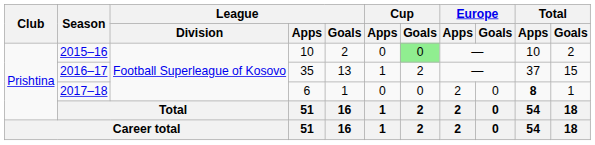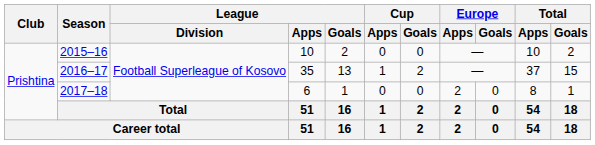(420, 52) lightgreen background -> (420, 52) no background
(533, 91) bold -> (533, 91) normal
